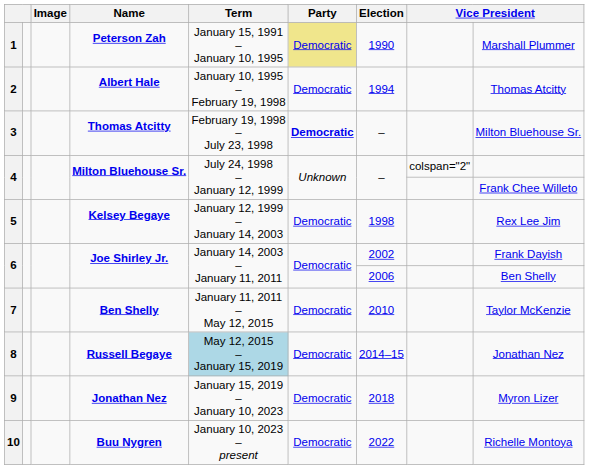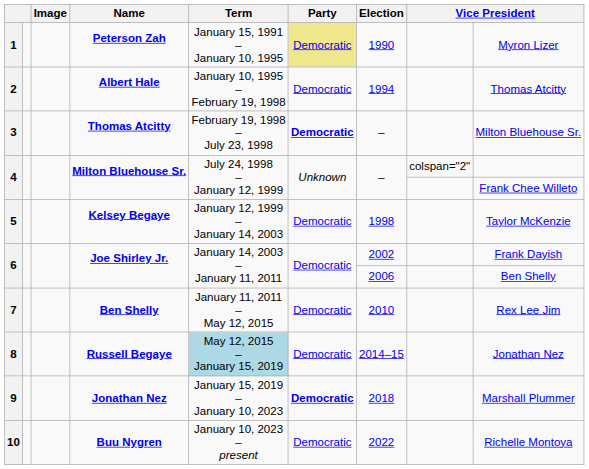(528, 44) Marshall Plummer -> (528, 44) Myron Lizer
(528, 221) Rex Lee Jim -> (528, 221) Taylor McKenzie
(528, 310) Taylor McKenzie -> (528, 310) Rex Lee Jim
(322, 398) normal -> (322, 398) bold
(528, 398) Myron Lizer -> (528, 398) Marshall Plummer
